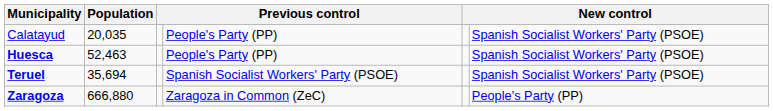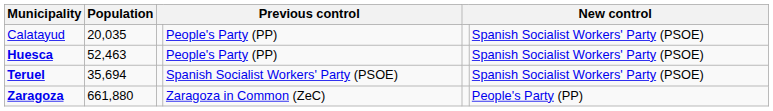(110, 95) 666,880 -> (110, 95) 661,880
